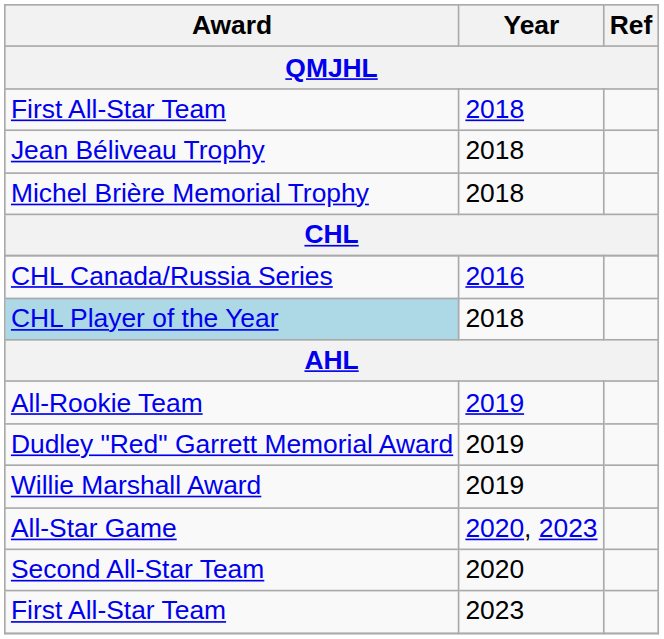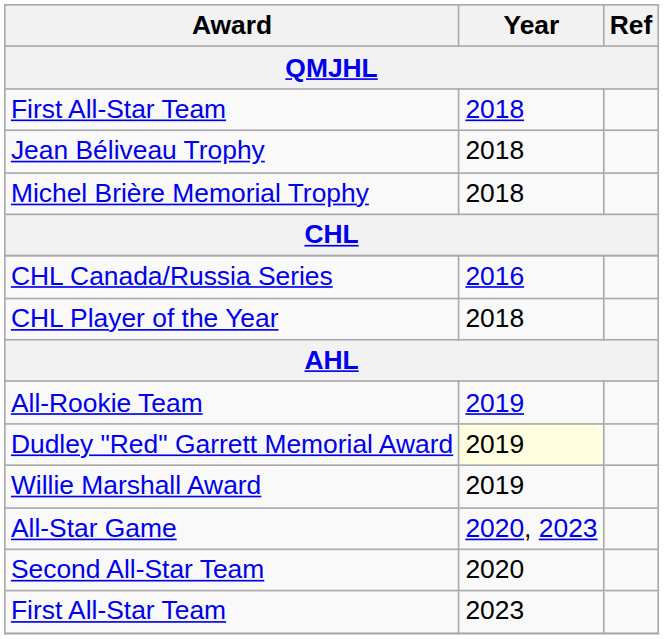(145, 318) lightblue background -> (145, 318) no background
(495, 444) no background -> (495, 444) lightyellow background
